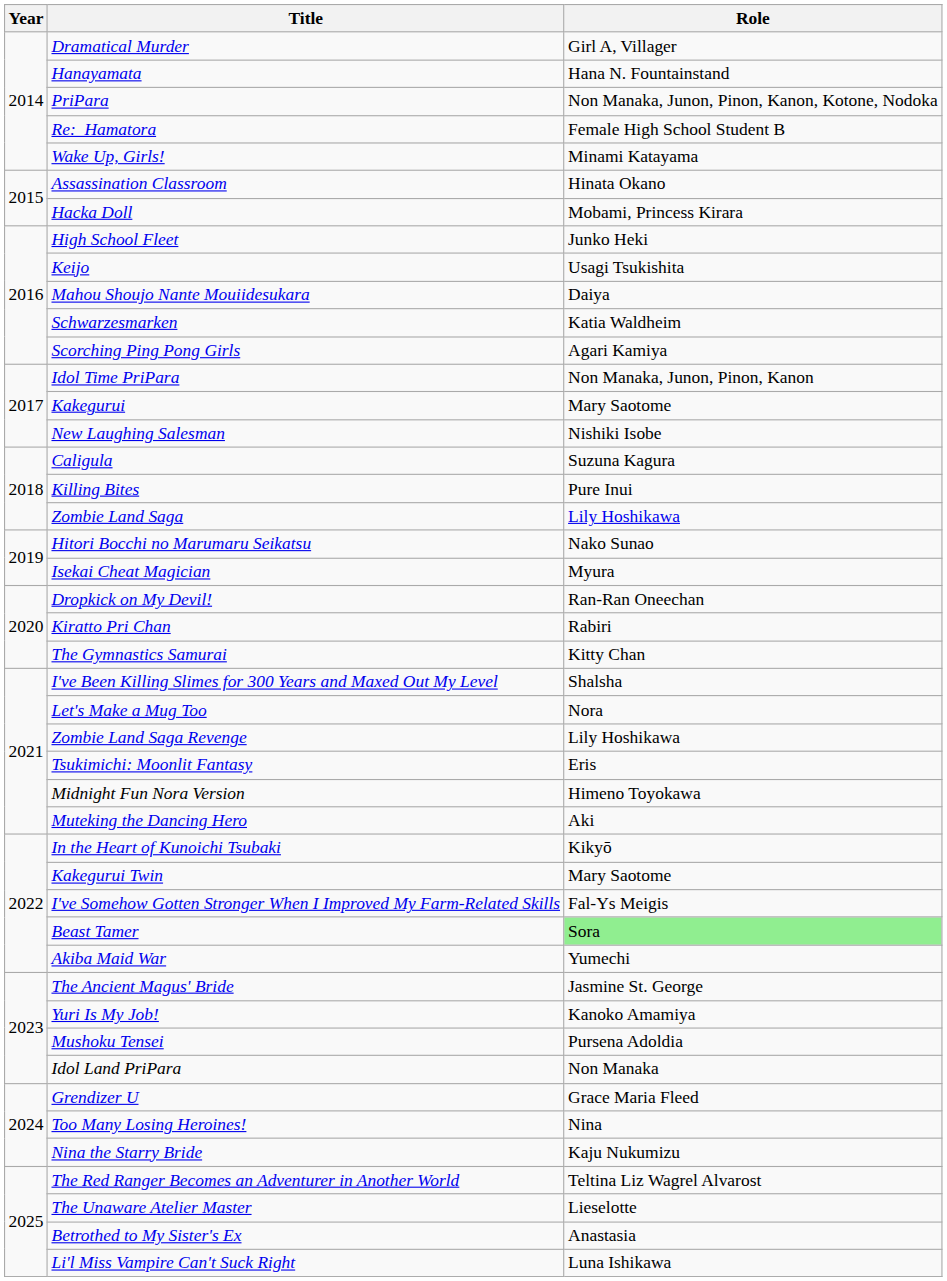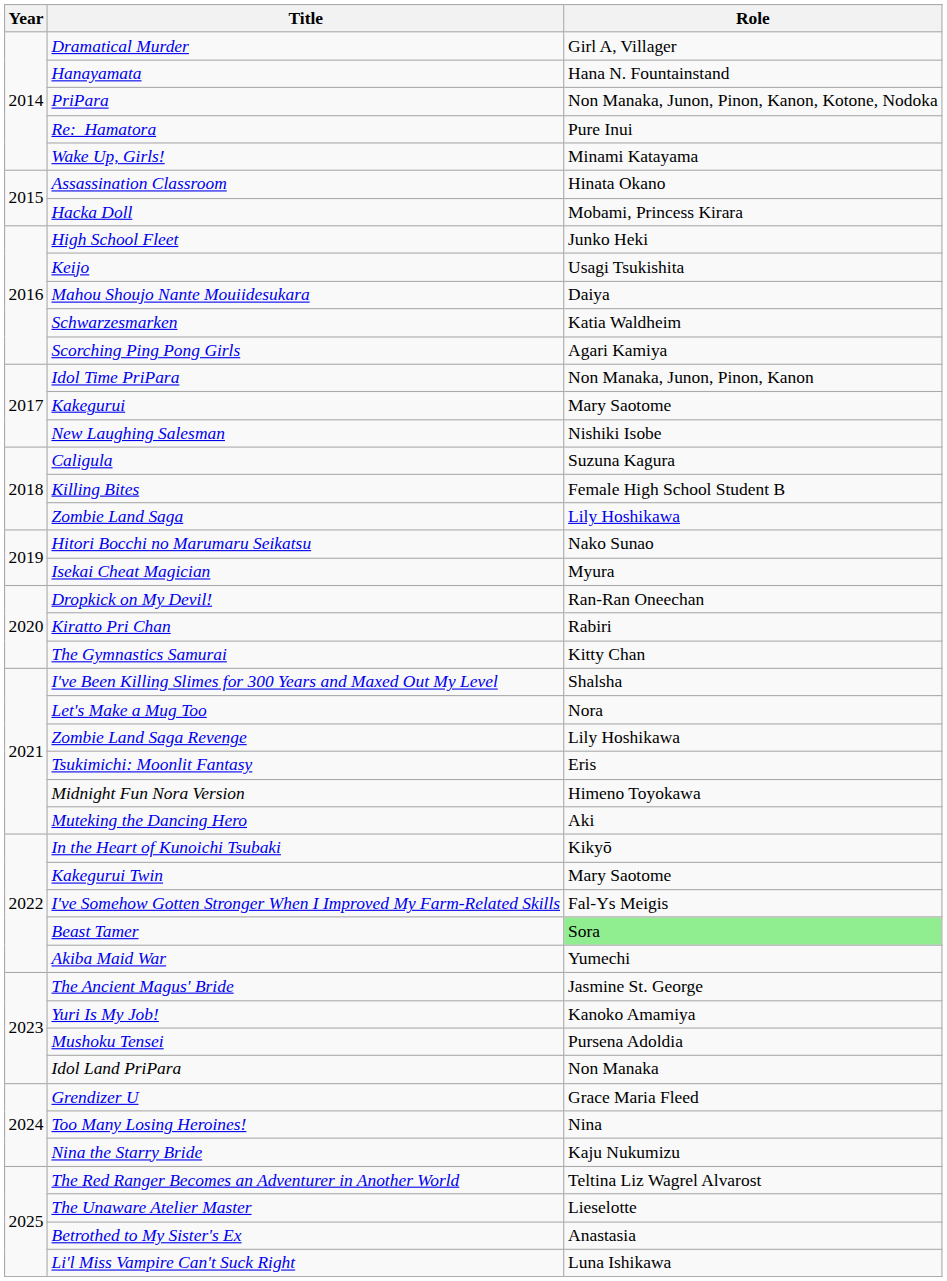(677, 128) Female High School Student B -> (600, 128) Pure Inui
(600, 488) Pure Inui -> (677, 488) Female High School Student B
